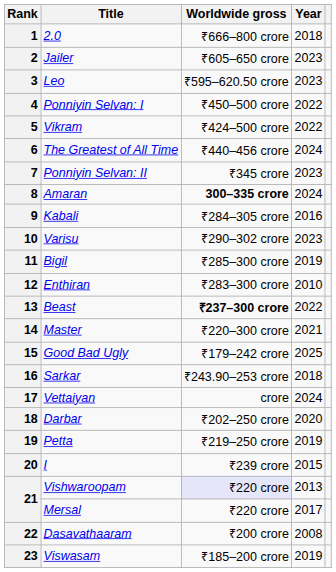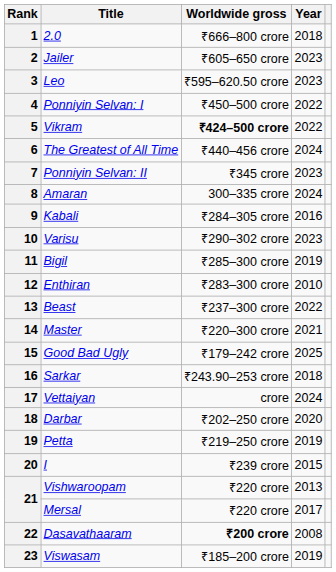(245, 128) normal -> (244, 128) bold
(247, 194) bold -> (249, 194) normal
(244, 308) bold -> (245, 308) normal
(259, 488) lavender background -> (259, 488) no background
(259, 534) normal -> (258, 534) bold
